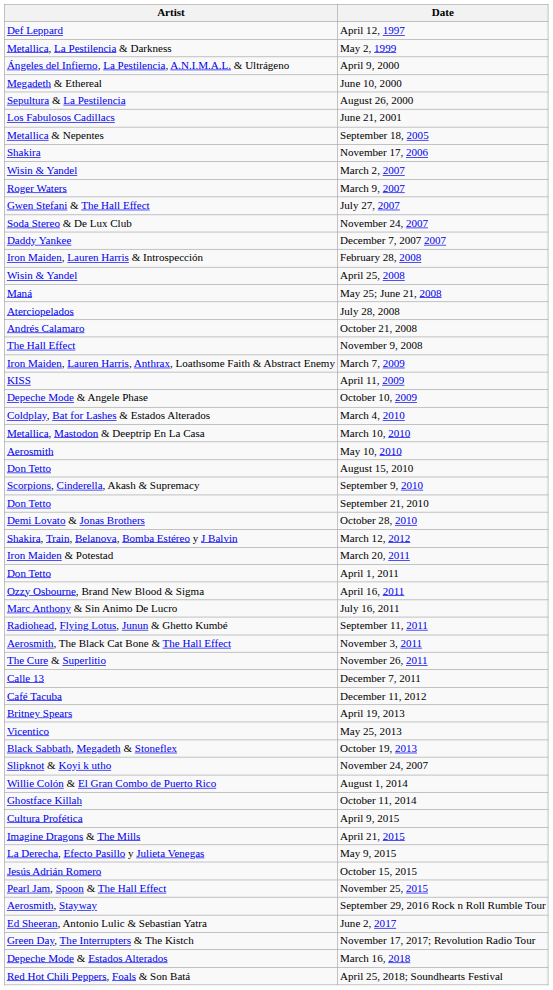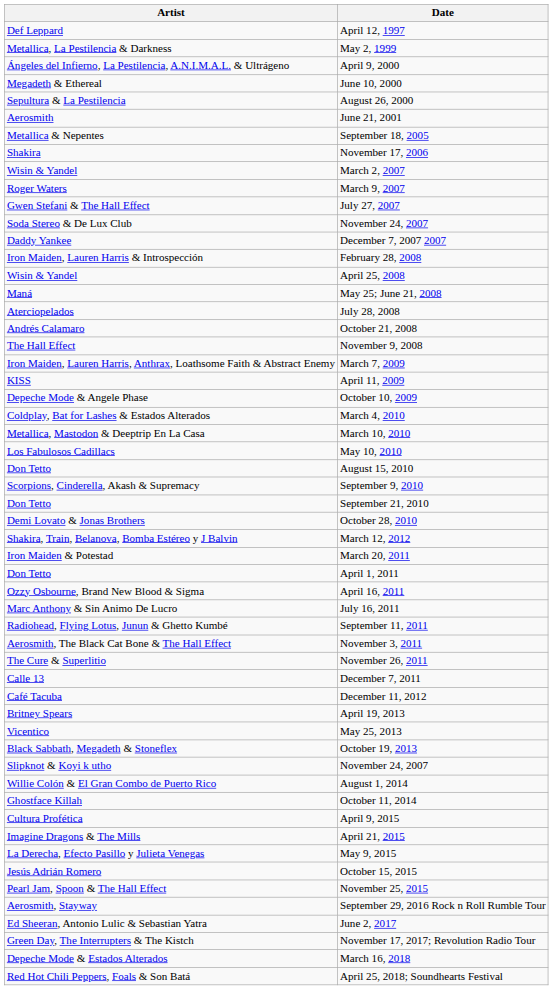(61, 118) Los Fabulosos Cadillacs -> (30, 118) Aerosmith
(30, 450) Aerosmith -> (61, 450) Los Fabulosos Cadillacs
